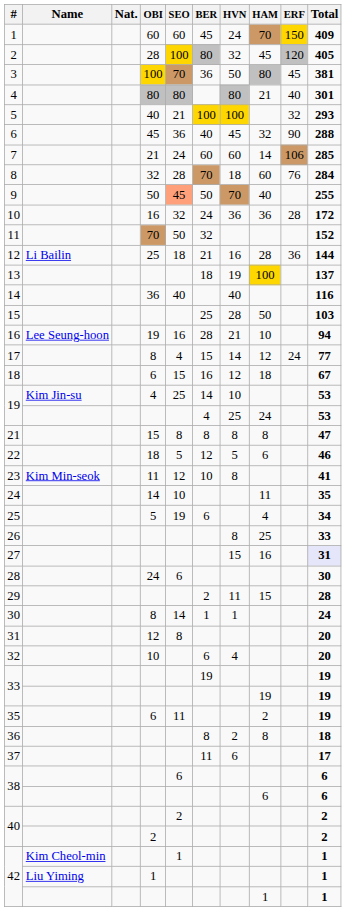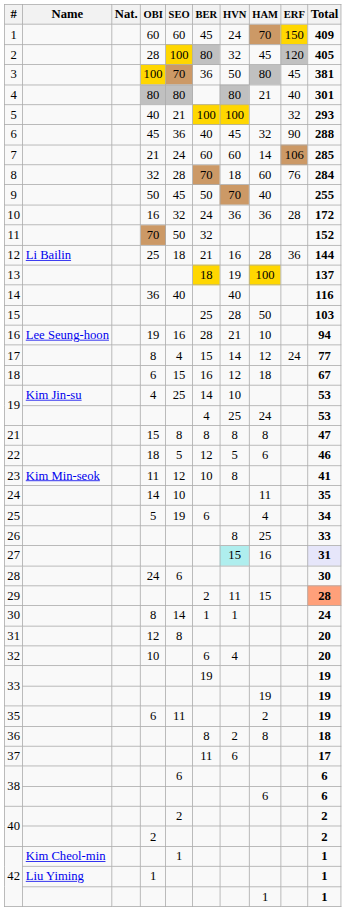(179, 194) lightsalmon background -> (179, 194) no background
(206, 275) no background -> (206, 275) gold background
(235, 555) no background -> (235, 555) paleturquoise background
(324, 595) no background -> (324, 595) lightsalmon background
